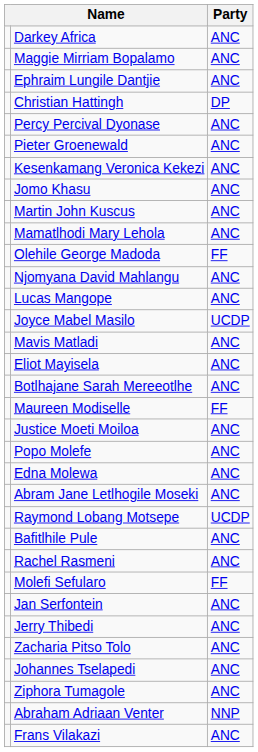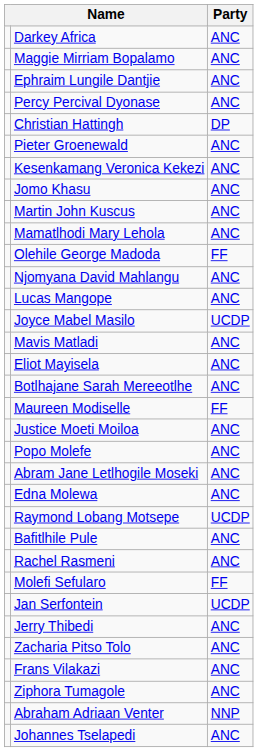rows swapped: (87, 124) <-> (69, 102)
rows swapped: (56, 473) <-> (106, 495)
(225, 604) ANC -> (230, 604) UCDP
rows swapped: (75, 670) <-> (57, 735)
